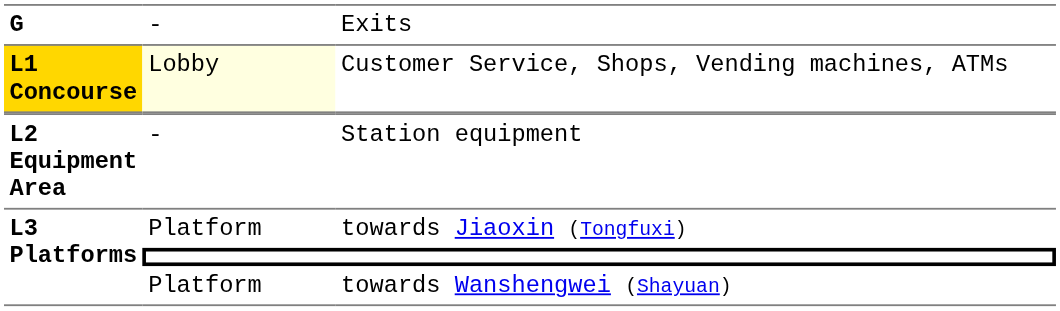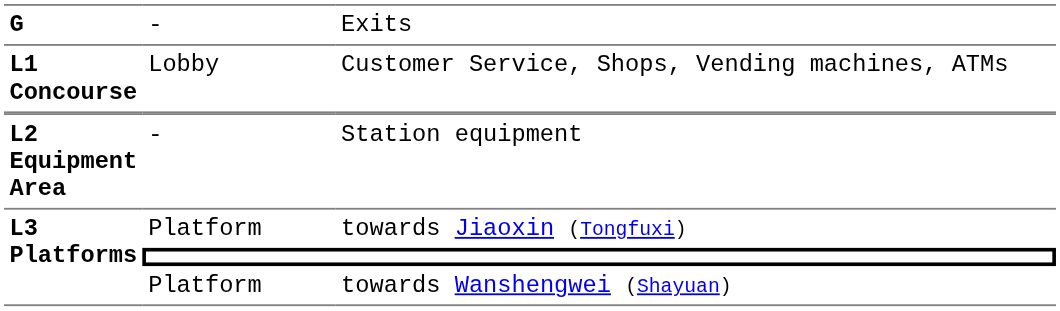(73, 79) gold background -> (73, 79) no background
(184, 65) lightyellow background -> (184, 65) no background
